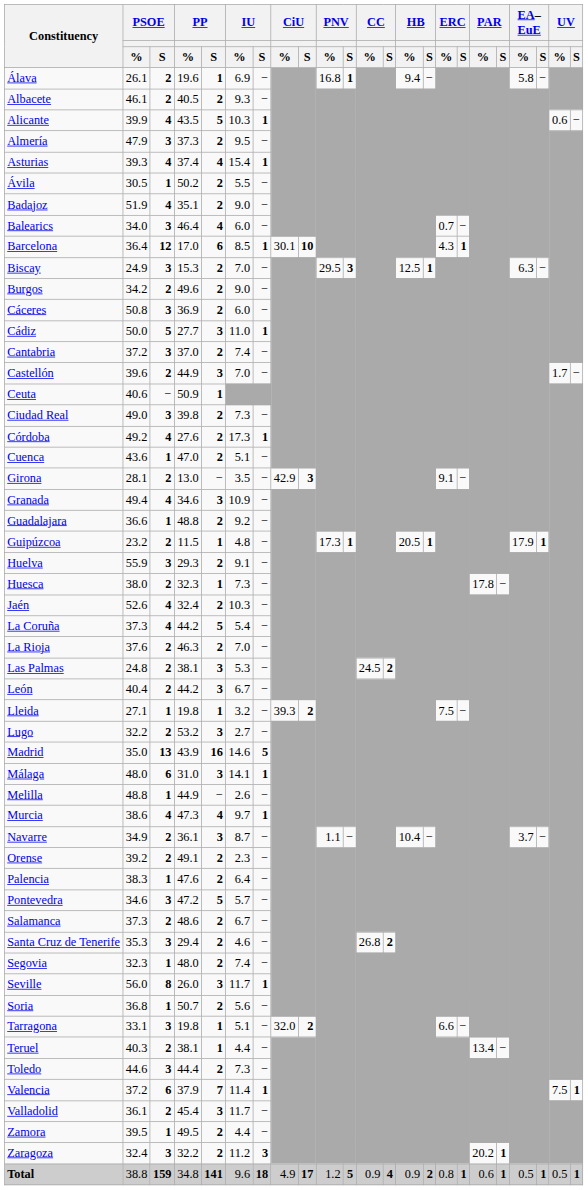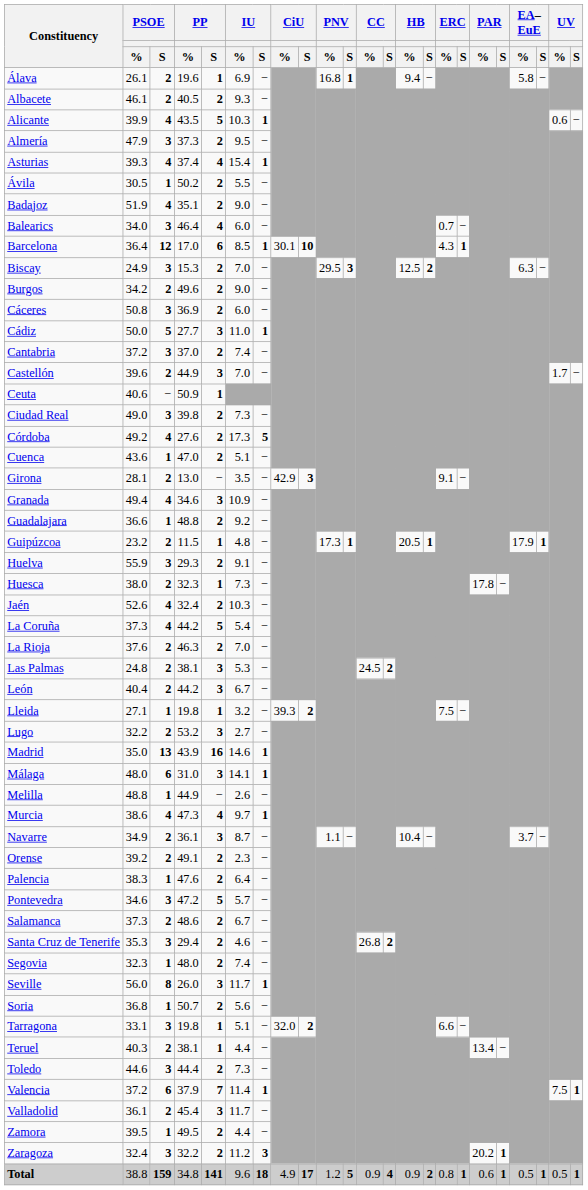(430, 267) 1 -> (430, 267) 2
(265, 436) 1 -> (265, 436) 5
(265, 752) 5 -> (265, 752) 1
